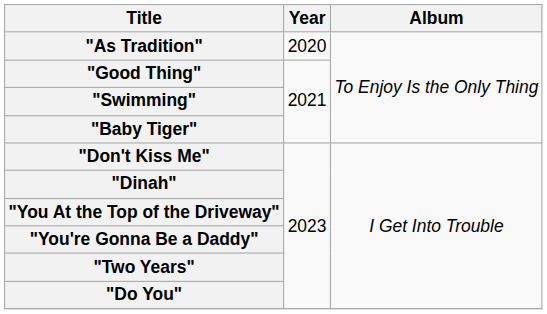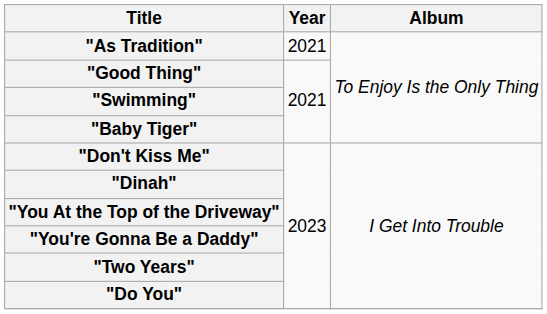(307, 45) 2020 -> (307, 45) 2021
